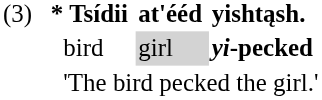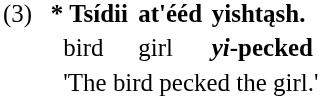(156, 48) lightgrey background -> (156, 48) no background
